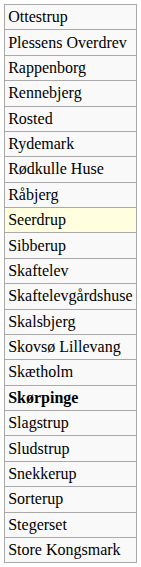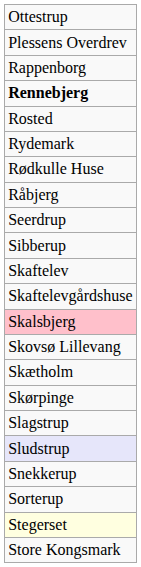(45, 93) normal -> (48, 93) bold
(37, 220) lightyellow background -> (37, 220) no background
(42, 321) no background -> (42, 321) pink background
(43, 397) bold -> (41, 397) normal
(39, 448) no background -> (39, 448) lavender background
(38, 524) no background -> (38, 524) lightyellow background
